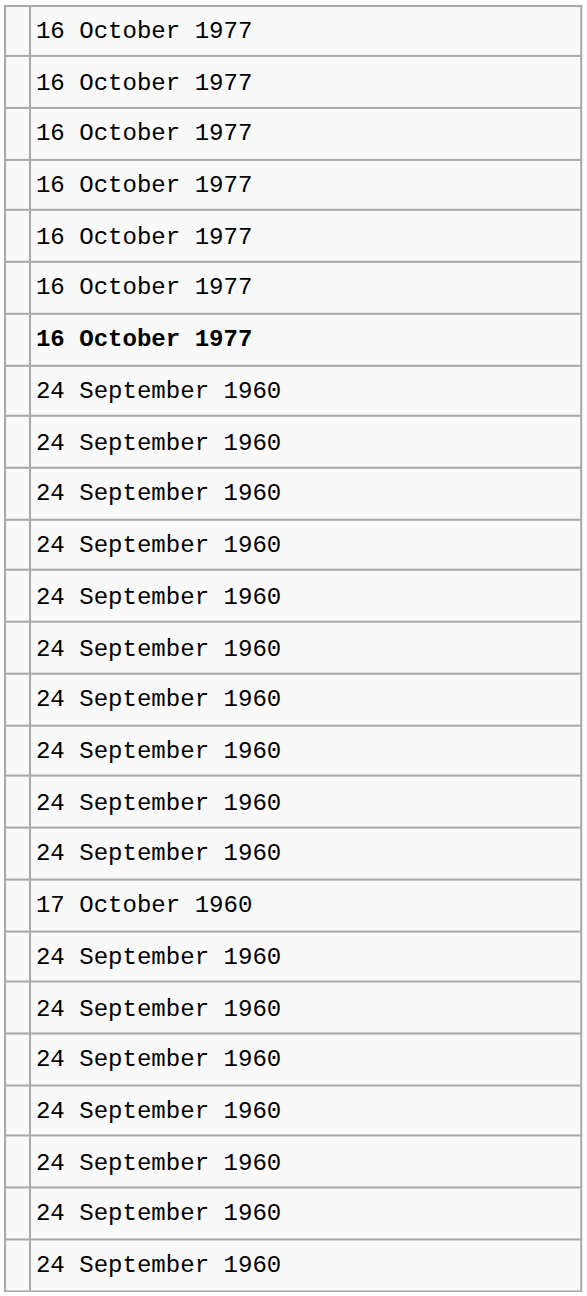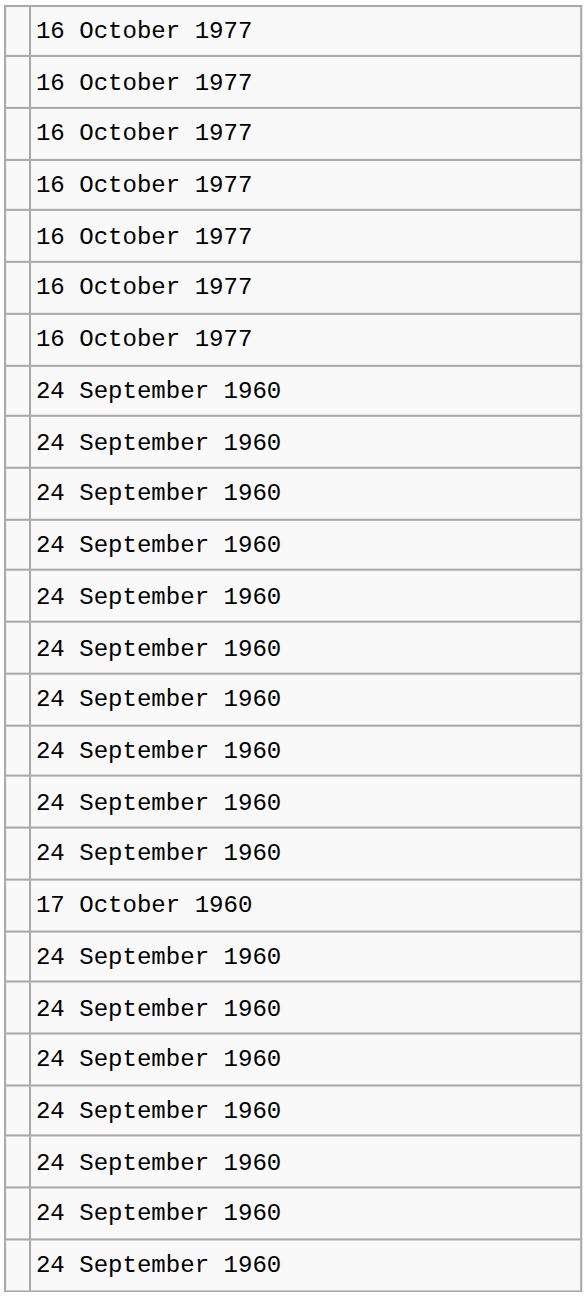(144, 339) bold -> (144, 339) normal
